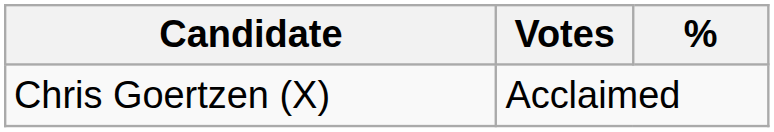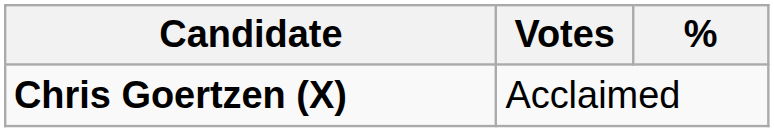(172, 94) normal -> (180, 94) bold
